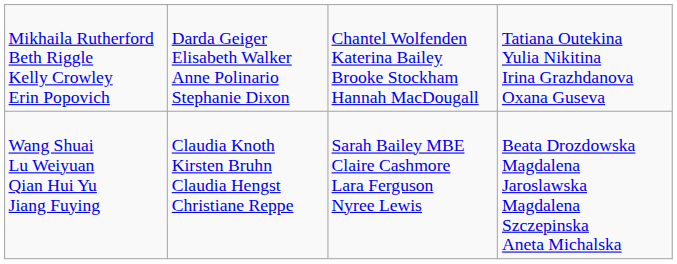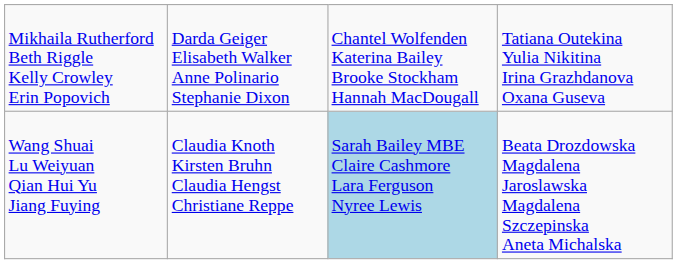(398, 175) no background -> (398, 175) lightblue background
